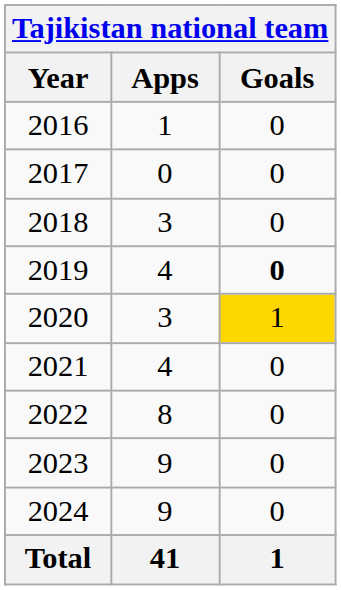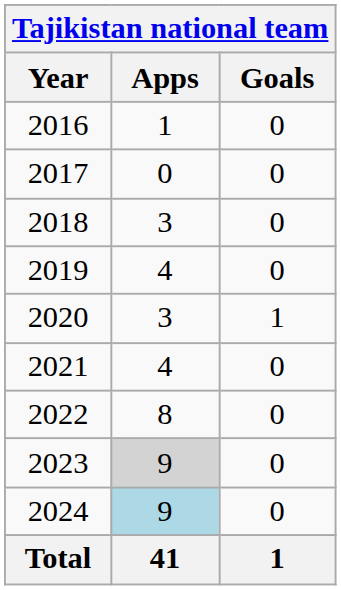(277, 269) bold -> (277, 269) normal
(277, 317) gold background -> (277, 317) no background
(165, 462) no background -> (165, 462) lightgrey background
(165, 510) no background -> (165, 510) lightblue background
